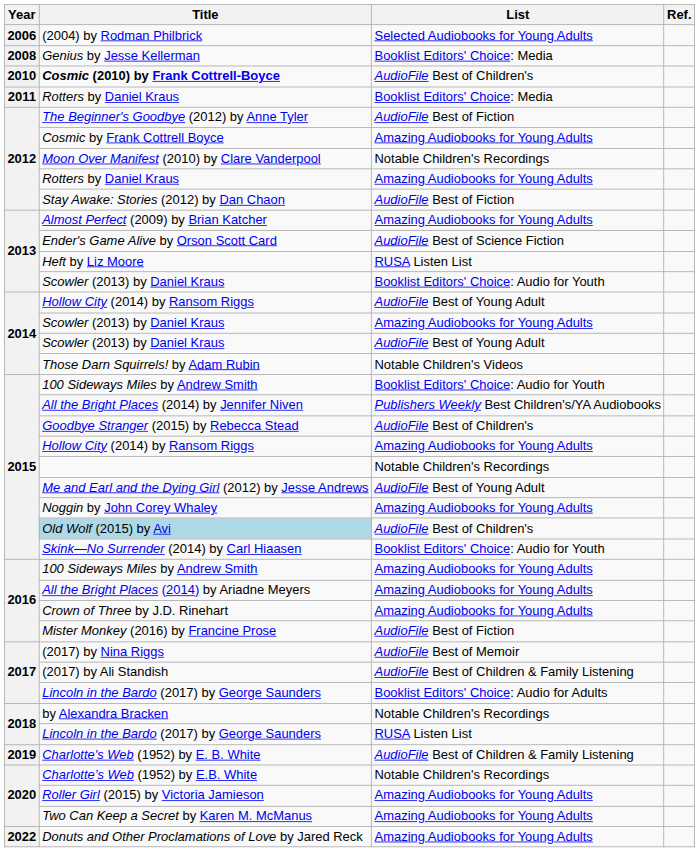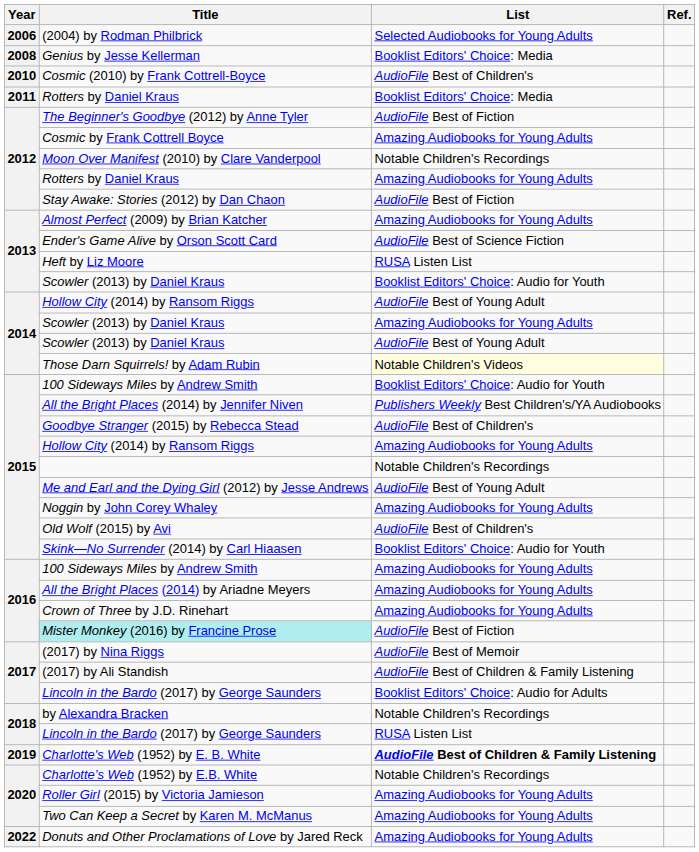(161, 76) bold -> (154, 76) normal
(449, 364) no background -> (449, 364) lightyellow background
(107, 528) lightblue background -> (107, 528) no background
(159, 631) no background -> (159, 631) paleturquoise background
(504, 754) normal -> (515, 754) bold
